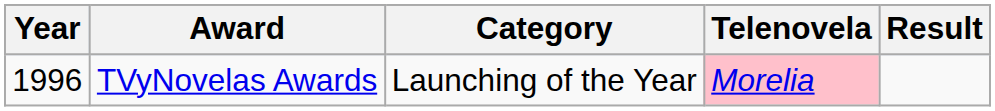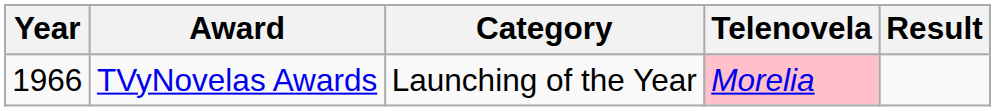(47, 79) 1996 -> (47, 79) 1966
